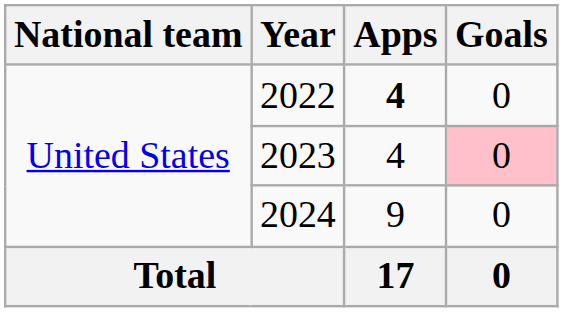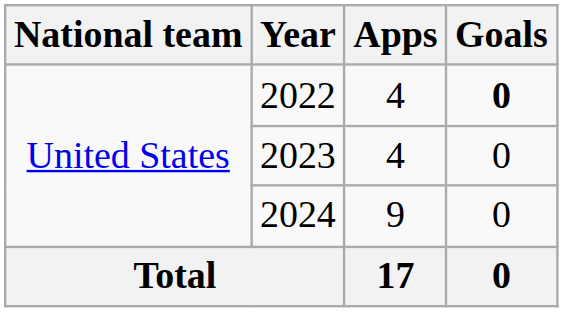(395, 94) bold -> (395, 94) normal
(501, 94) normal -> (501, 94) bold
(501, 154) pink background -> (501, 154) no background
